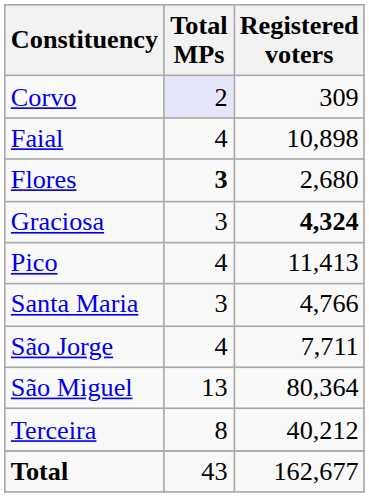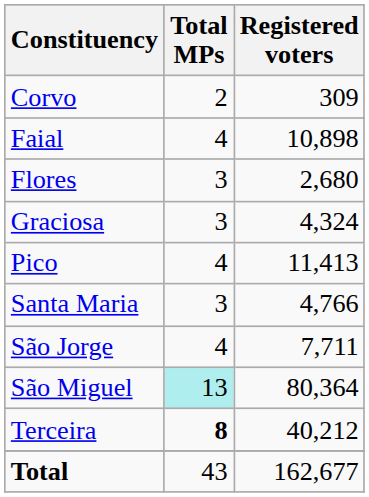(221, 96) lavender background -> (221, 96) no background
(221, 179) bold -> (221, 179) normal
(329, 221) bold -> (329, 221) normal
(214, 387) no background -> (214, 387) paleturquoise background
(221, 429) normal -> (221, 429) bold
